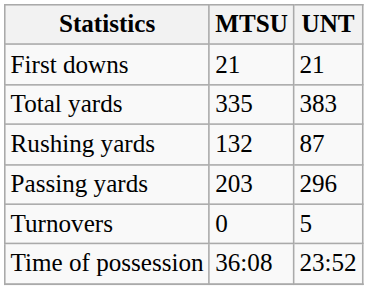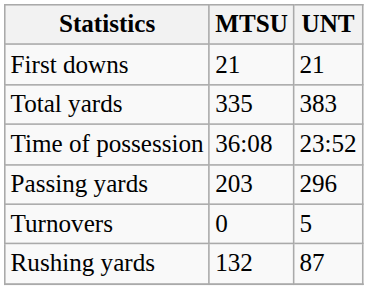rows swapped: (83, 143) <-> (107, 263)
